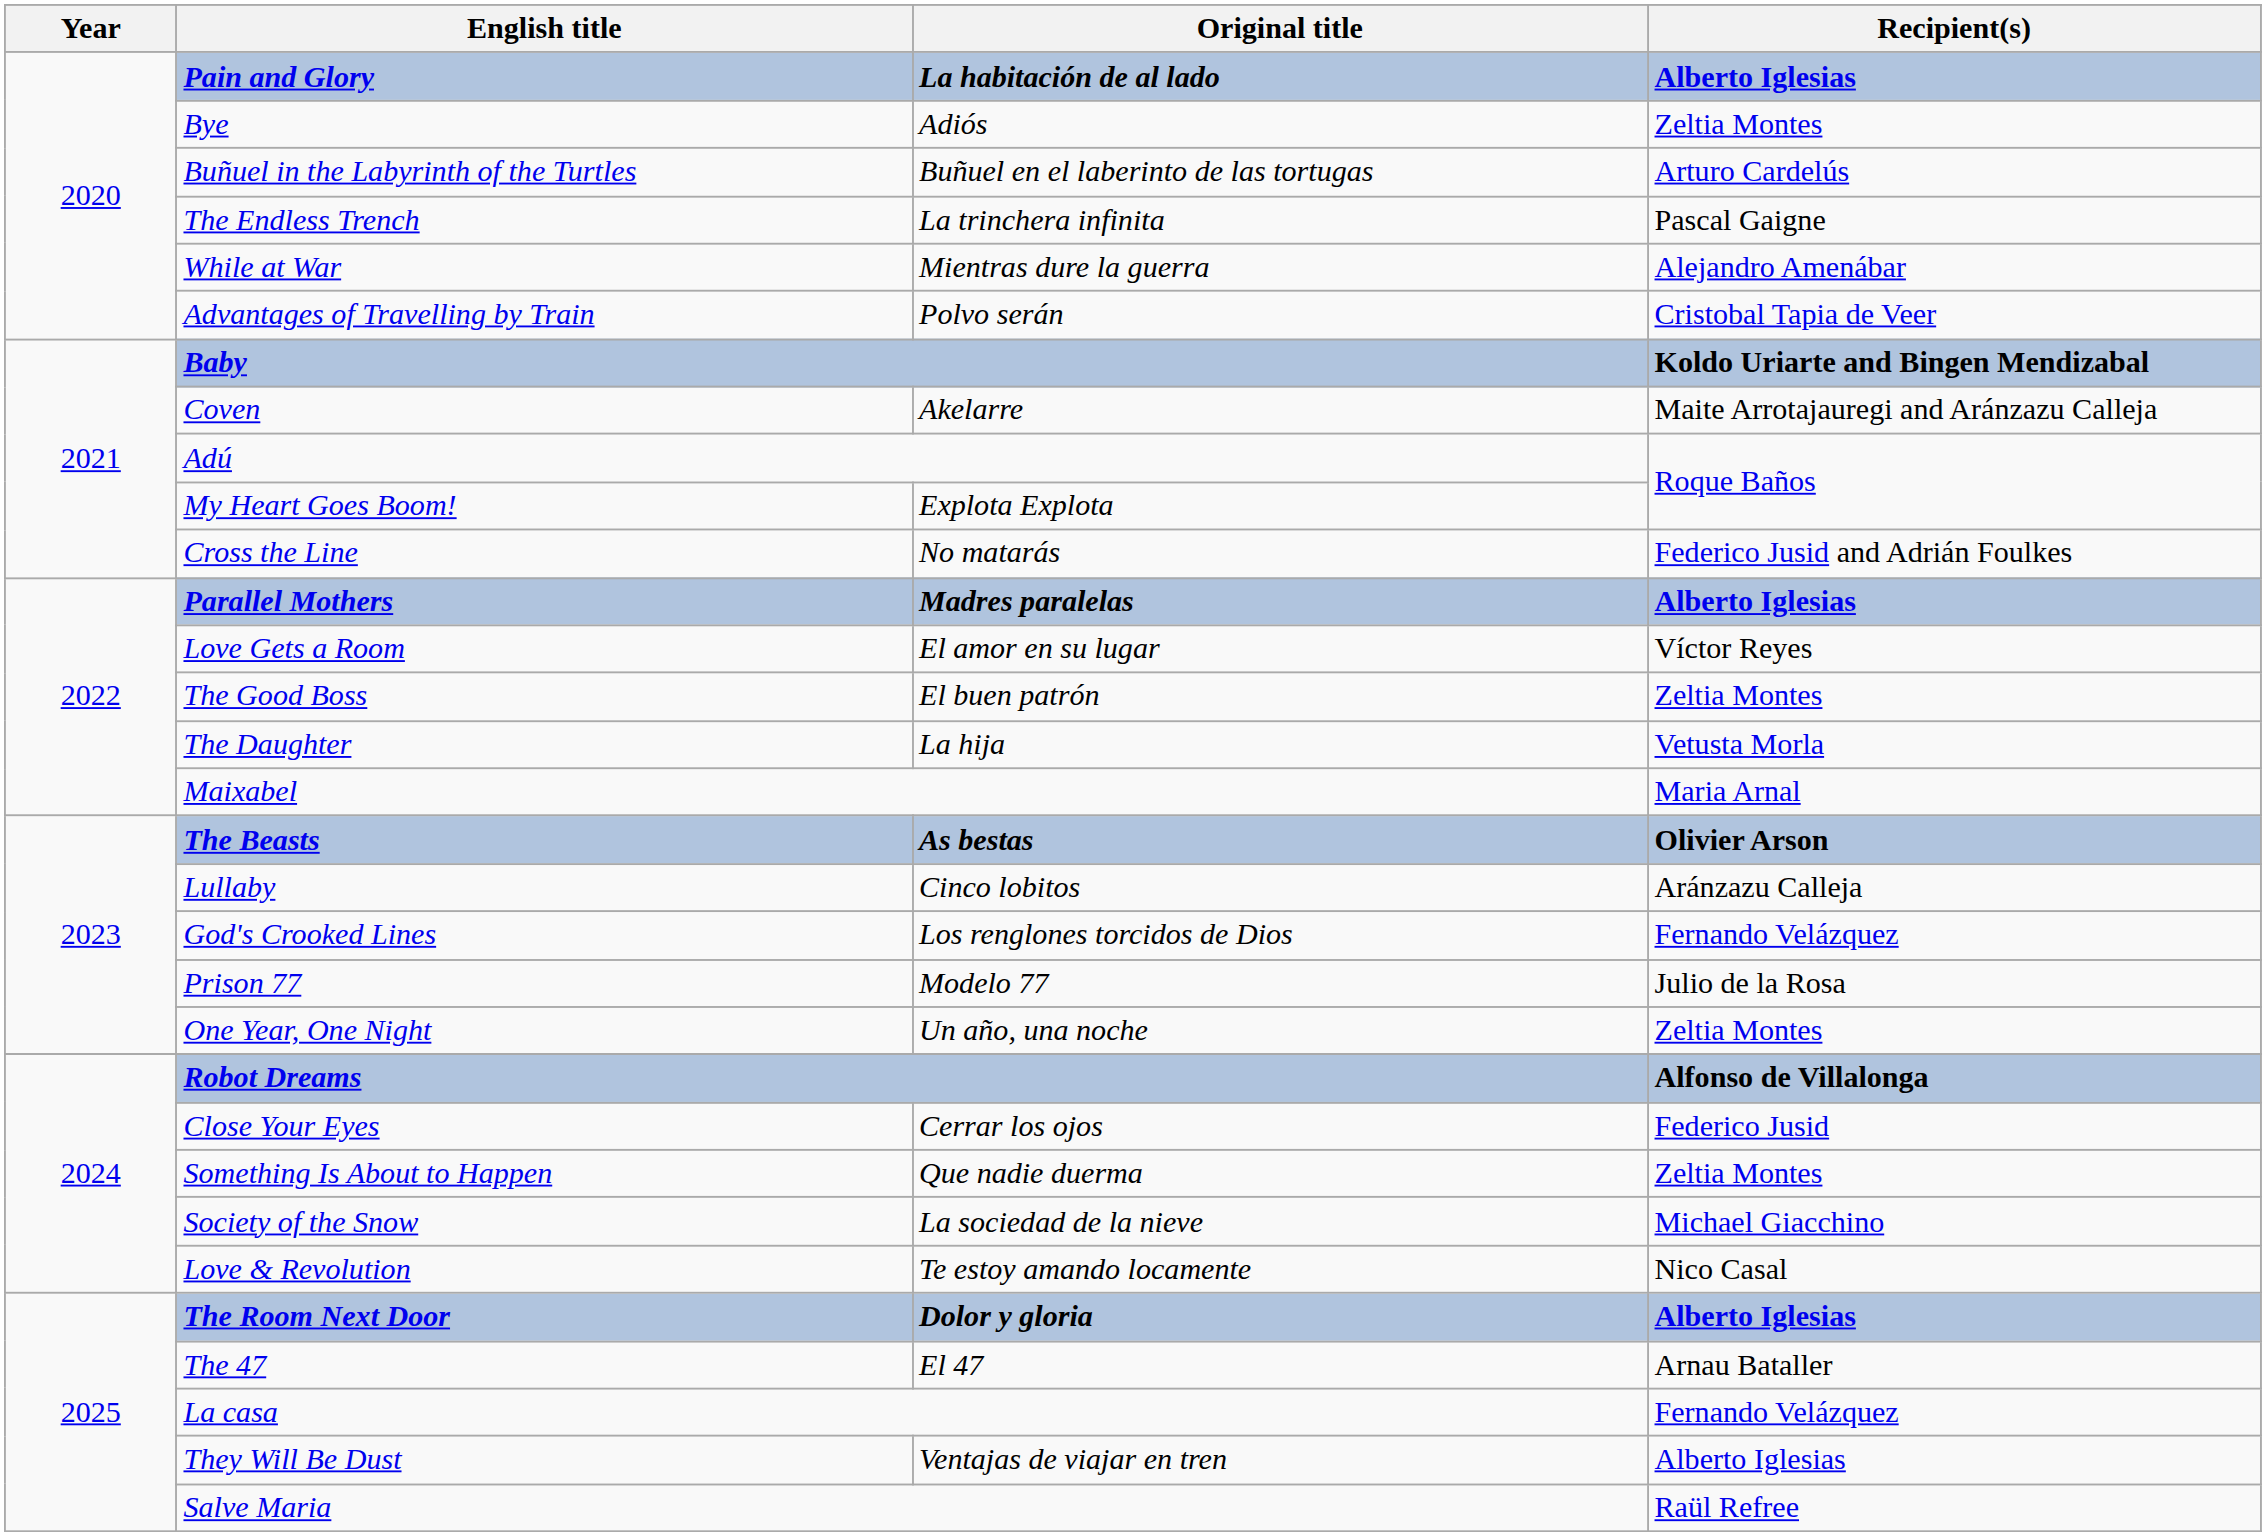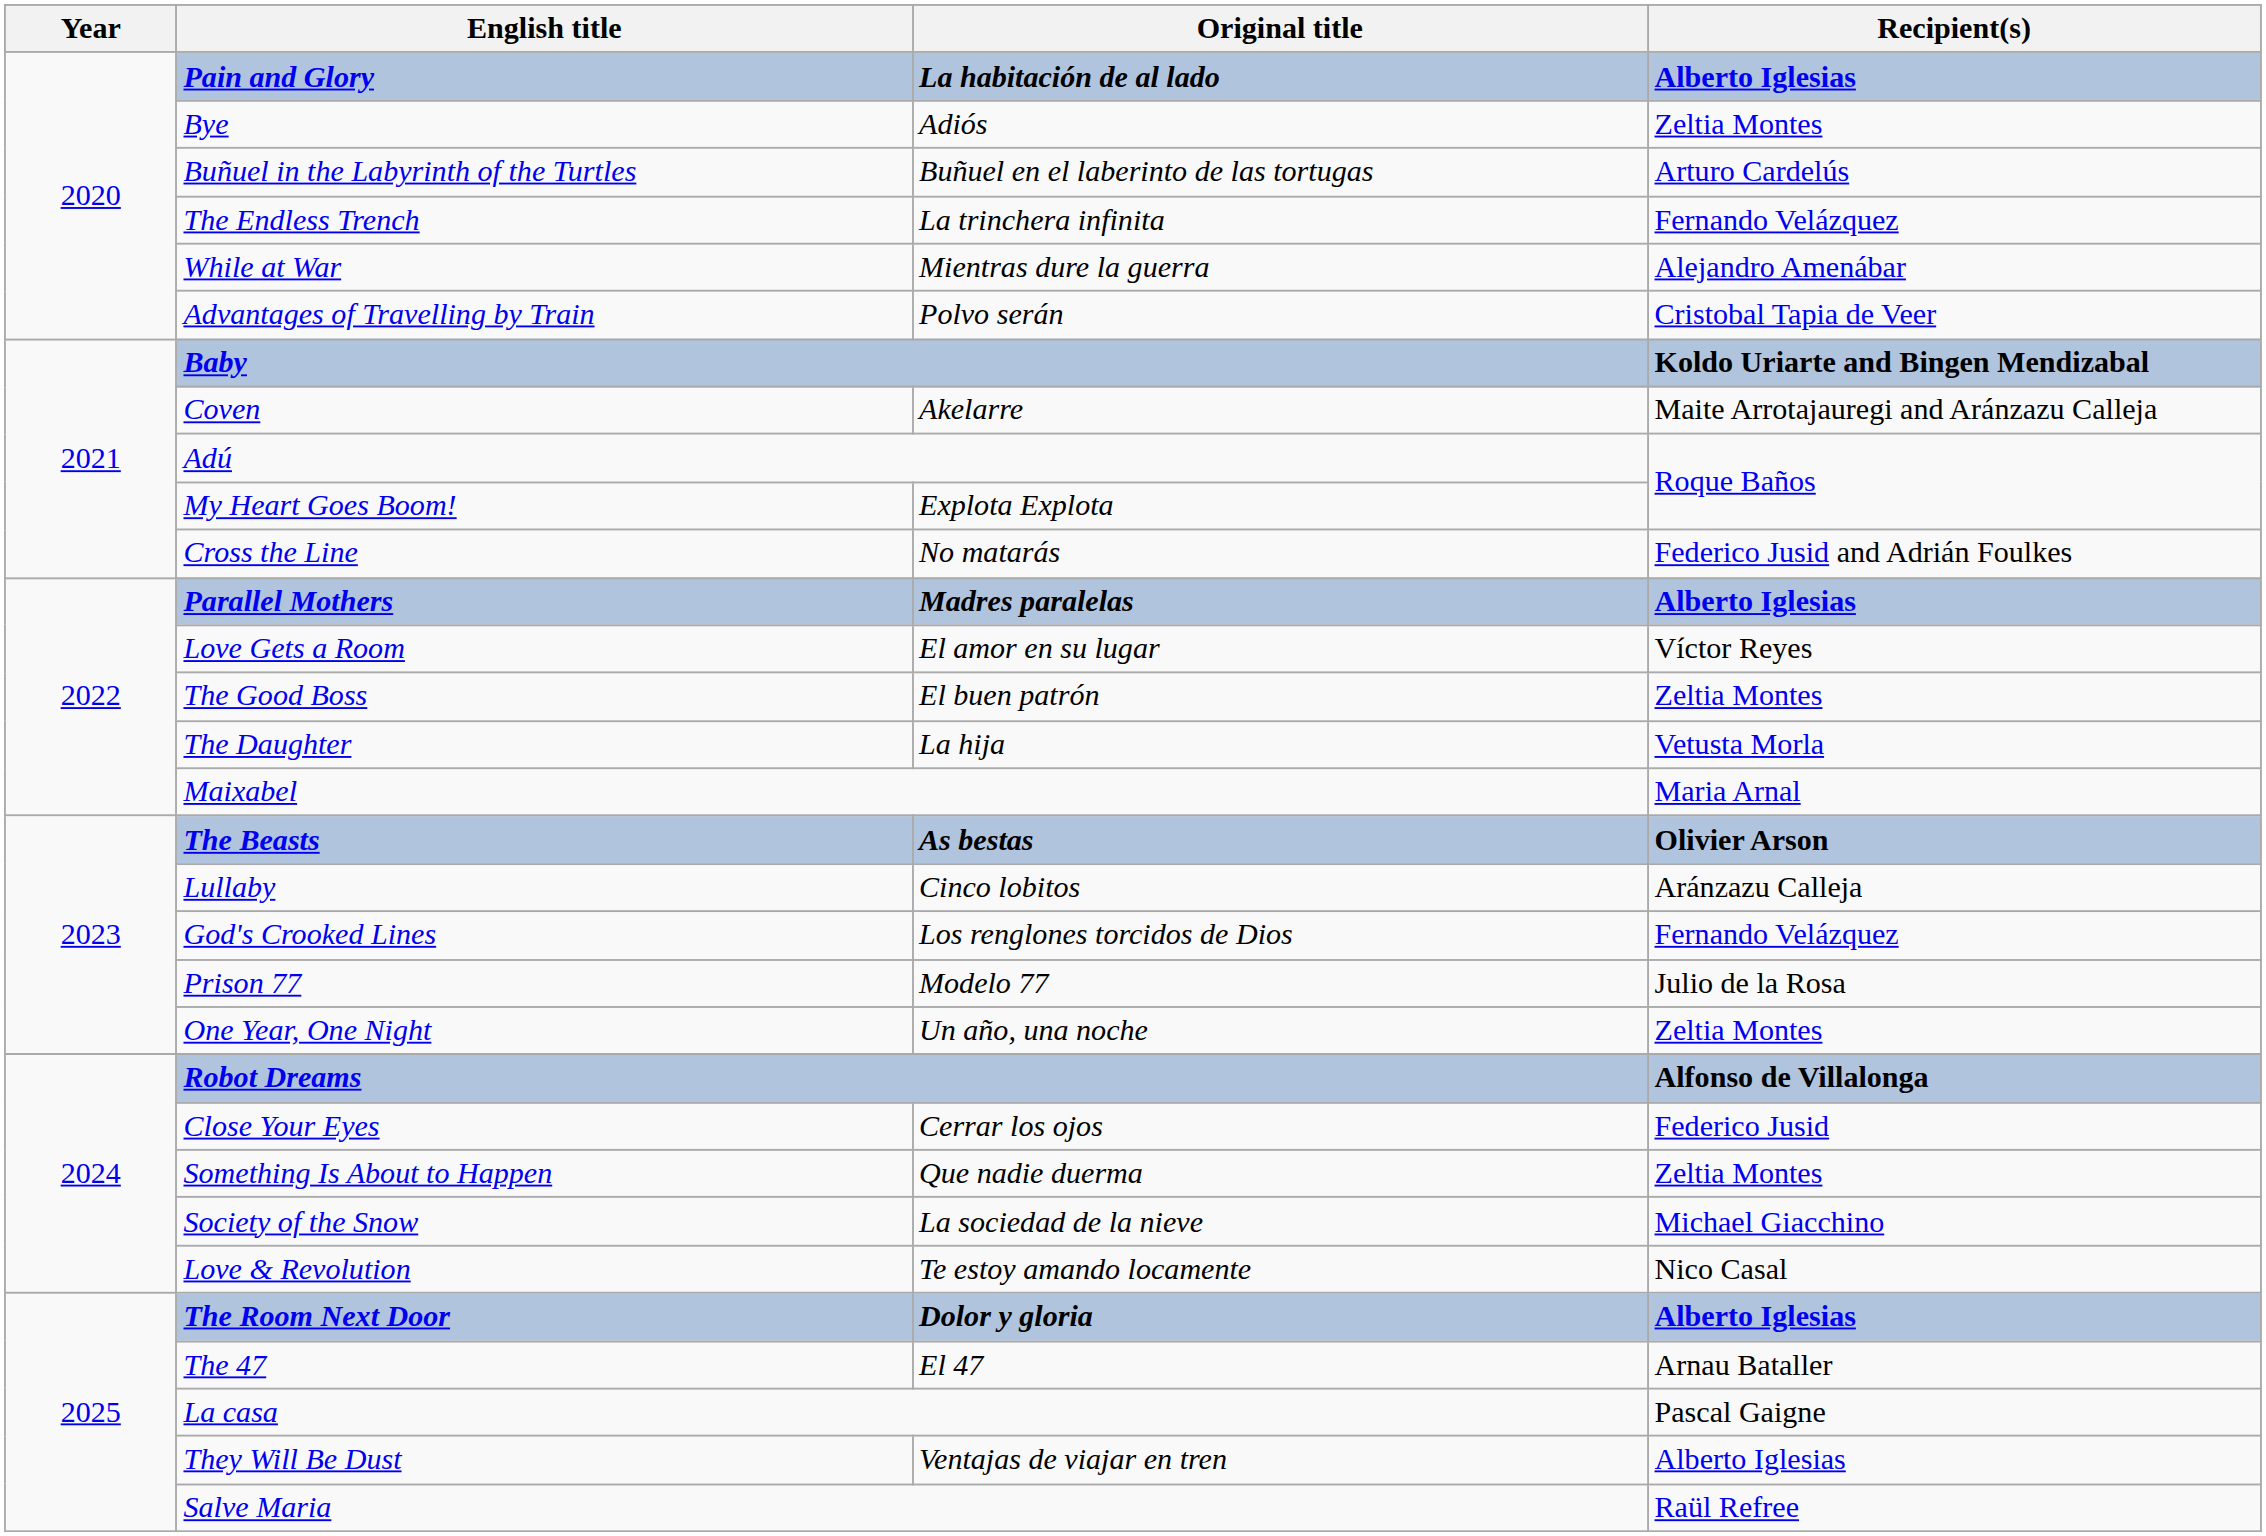(1740, 219) Pascal Gaigne -> (1777, 219) Fernando Velázquez
(1777, 1411) Fernando Velázquez -> (1740, 1411) Pascal Gaigne
